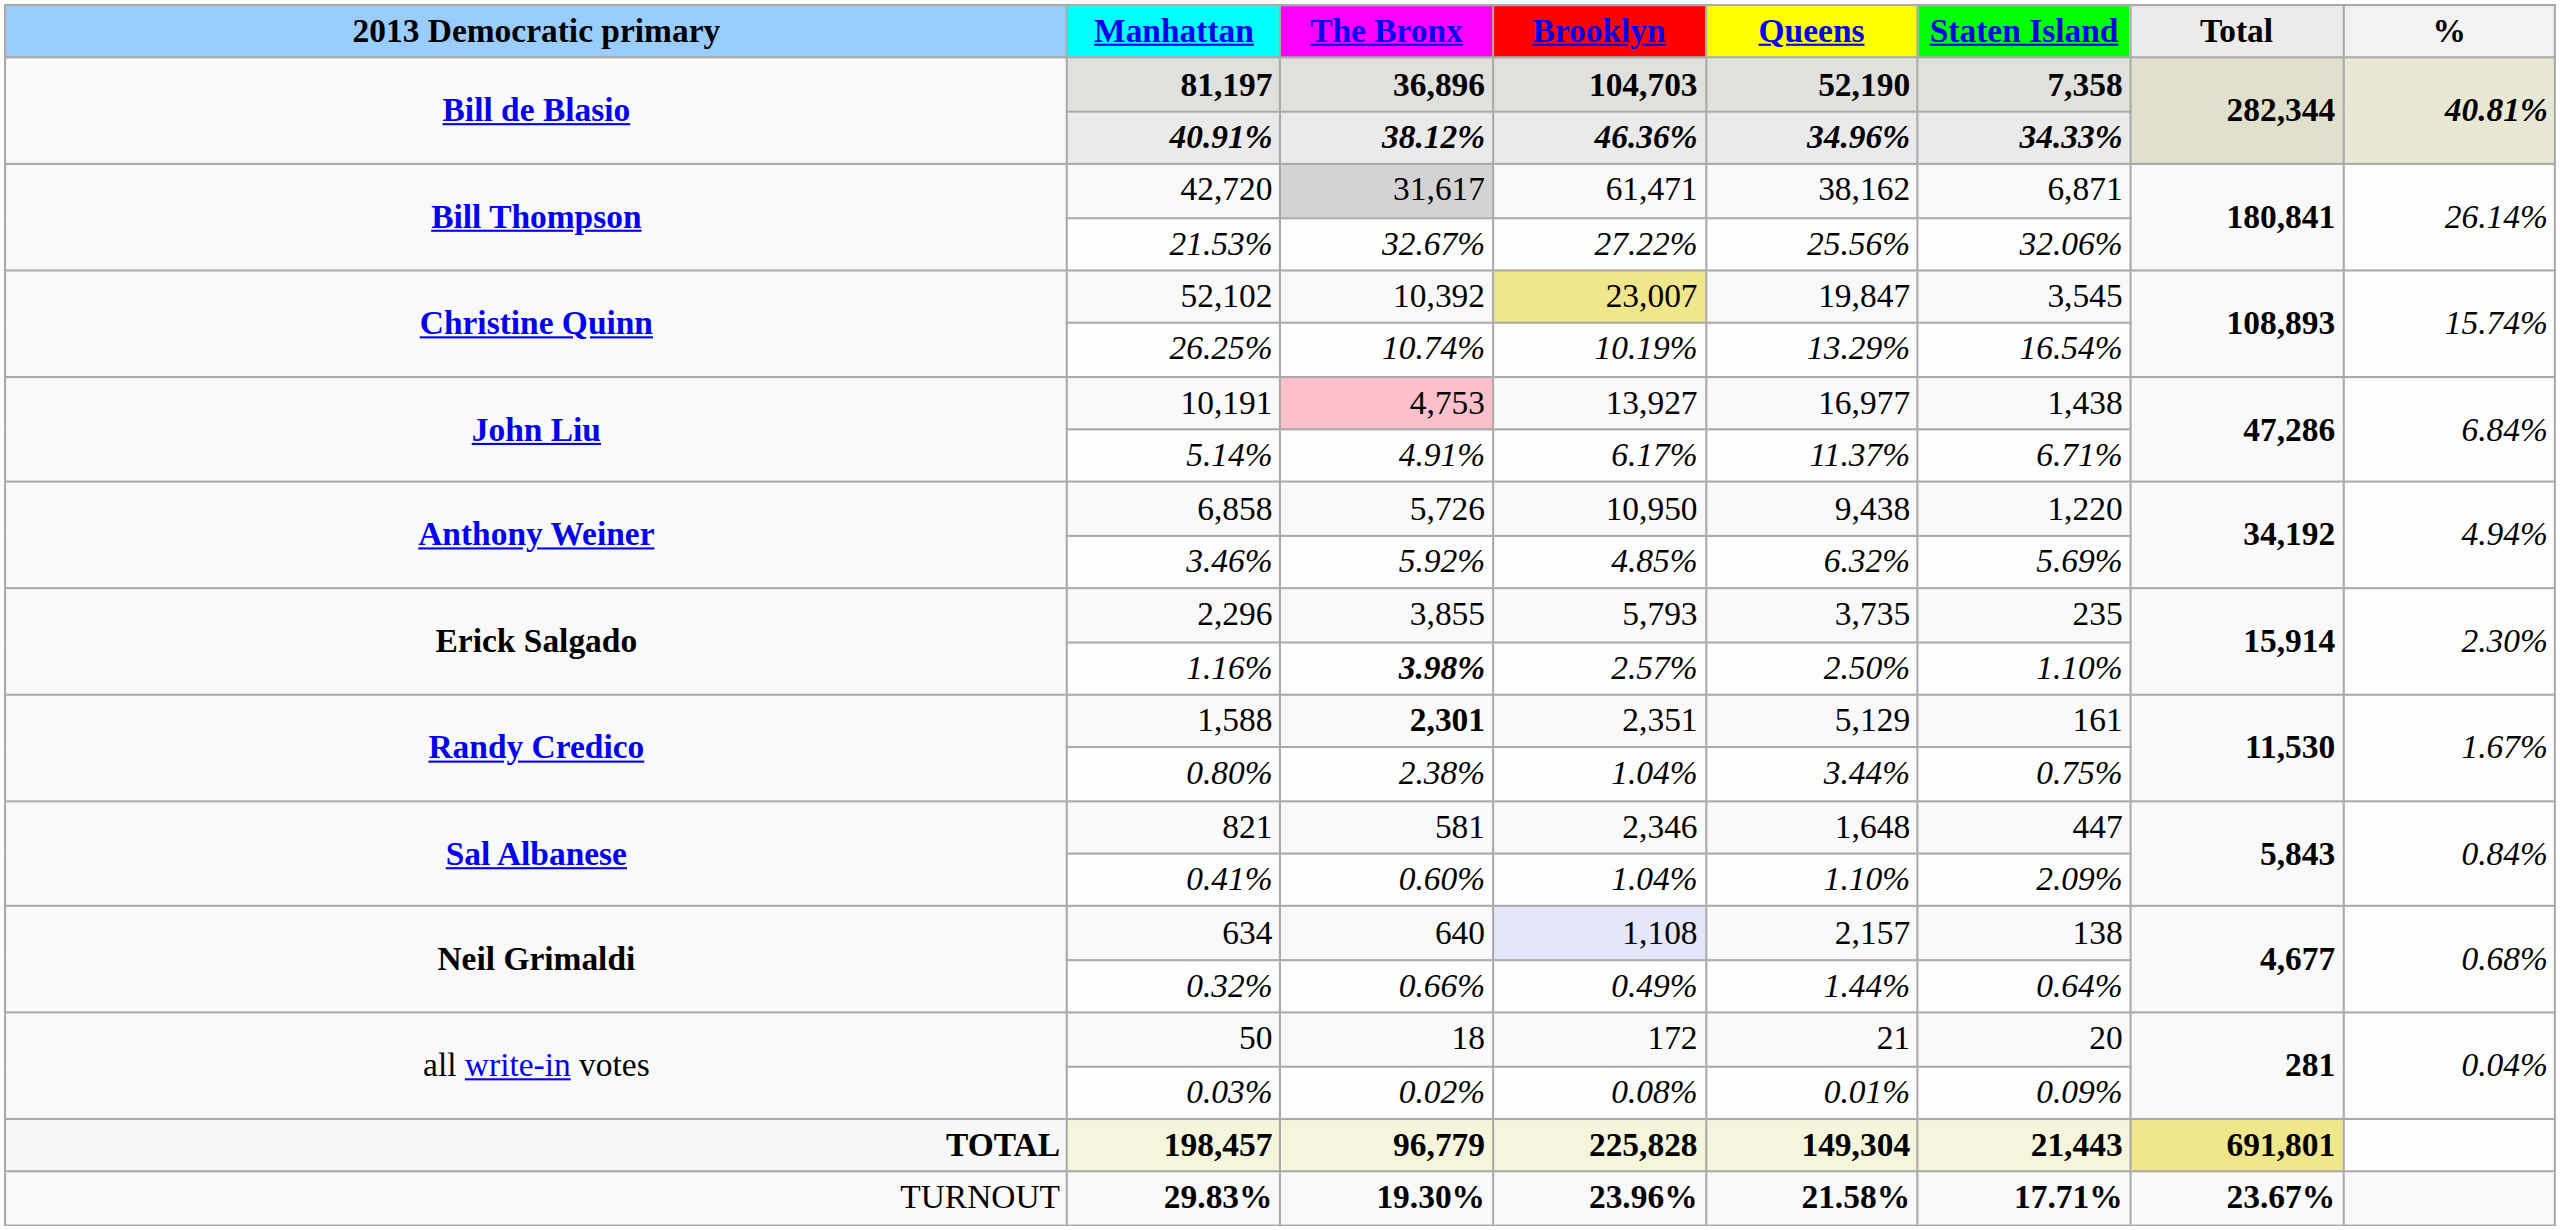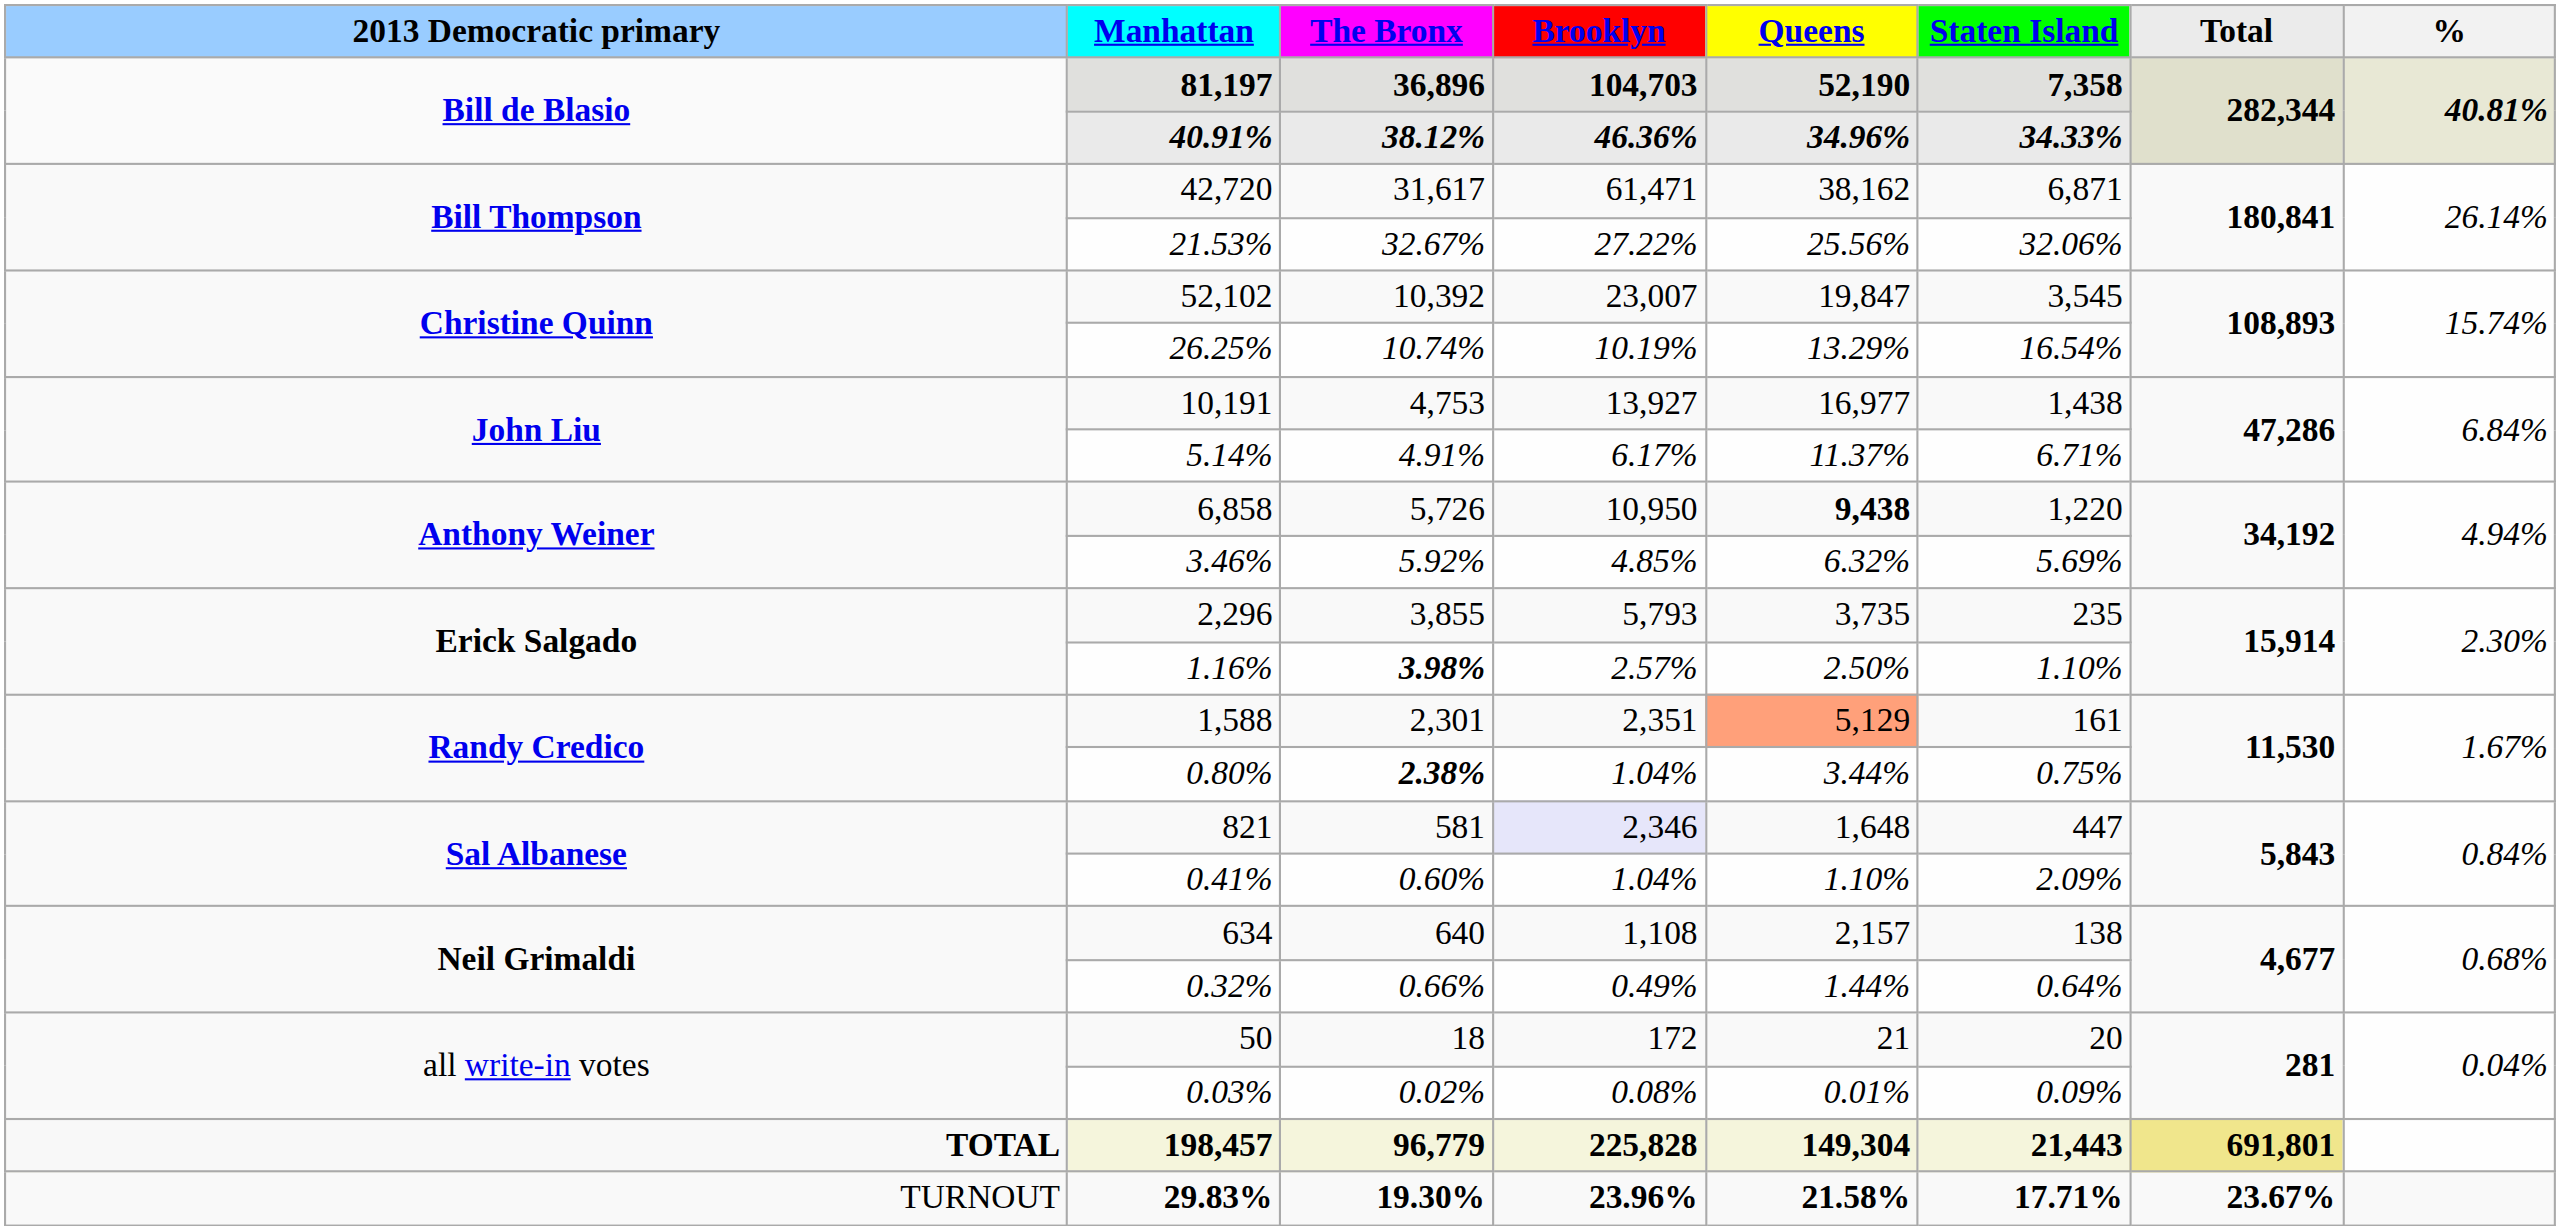(1439, 190) lightgrey background -> (1439, 190) no background
(1652, 296) khaki background -> (1652, 296) no background
(1447, 402) pink background -> (1447, 402) no background
(1872, 508) normal -> (1872, 508) bold
(1447, 720) bold -> (1447, 720) normal
(1872, 720) no background -> (1872, 720) lightsalmon background
(1442, 773) normal -> (1442, 773) bold
(1660, 826) no background -> (1660, 826) lavender background
(1660, 932) lavender background -> (1660, 932) no background
